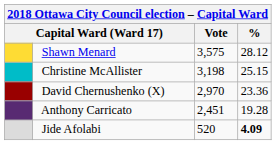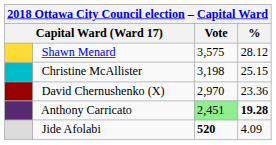(211, 110) no background -> (211, 110) lightgreen background
(254, 110) normal -> (254, 110) bold
(206, 129) normal -> (206, 129) bold
(251, 129) bold -> (251, 129) normal
